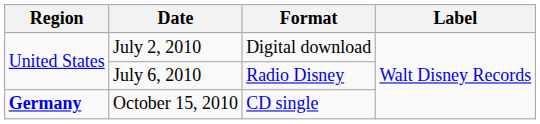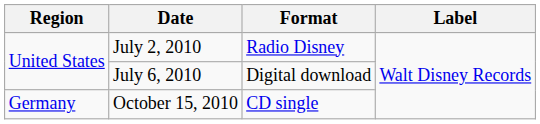(309, 47) Digital download -> (295, 47) Radio Disney
(295, 75) Radio Disney -> (309, 75) Digital download
(45, 103) bold -> (42, 103) normal
